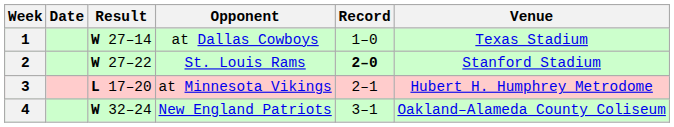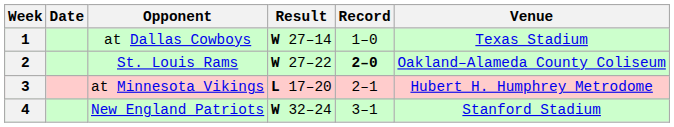columns swapped: (245, 16) <-> (121, 16)
(532, 63) Stanford Stadium -> (532, 63) Oakland–Alameda County Coliseum
(532, 110) Oakland–Alameda County Coliseum -> (532, 110) Stanford Stadium
